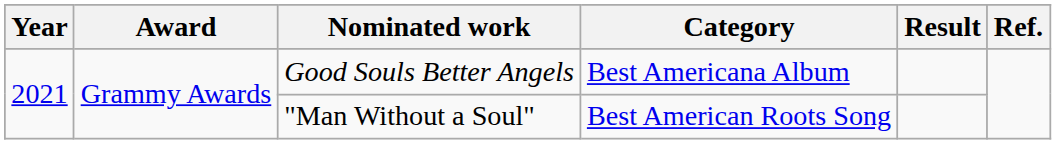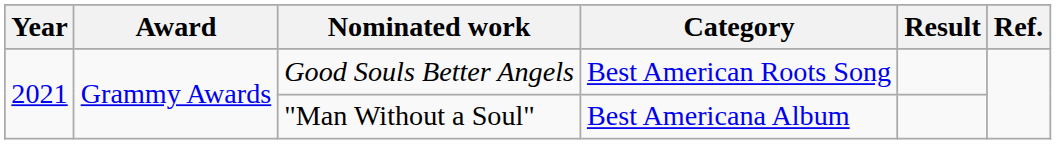(718, 71) Best Americana Album -> (739, 71) Best American Roots Song
(739, 116) Best American Roots Song -> (718, 116) Best Americana Album
